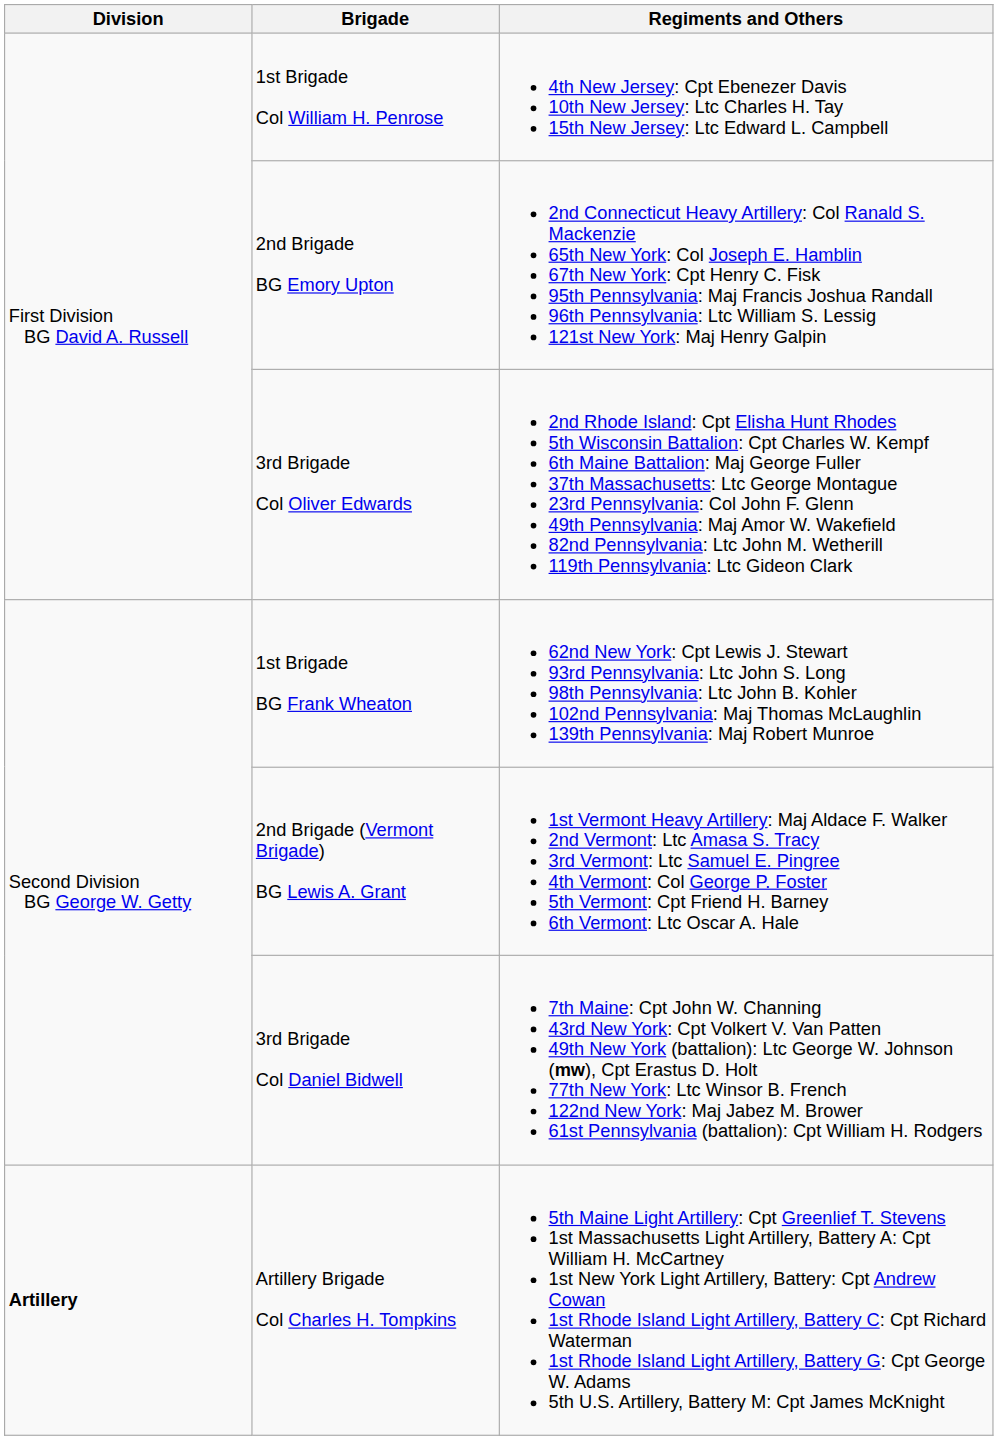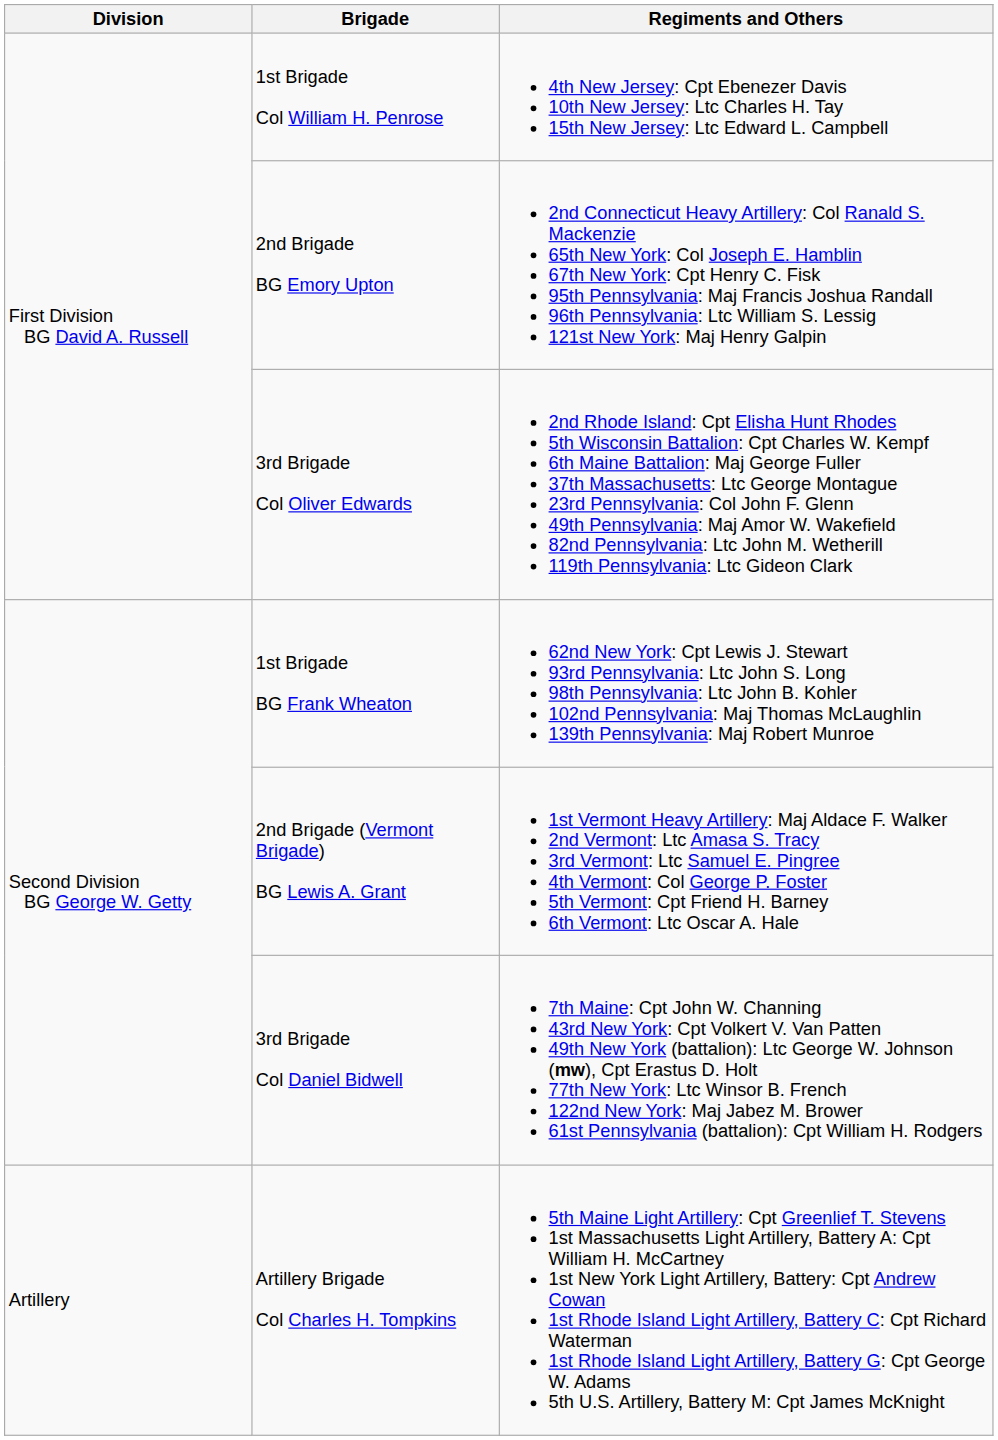(43, 1299) bold -> (39, 1299) normal
